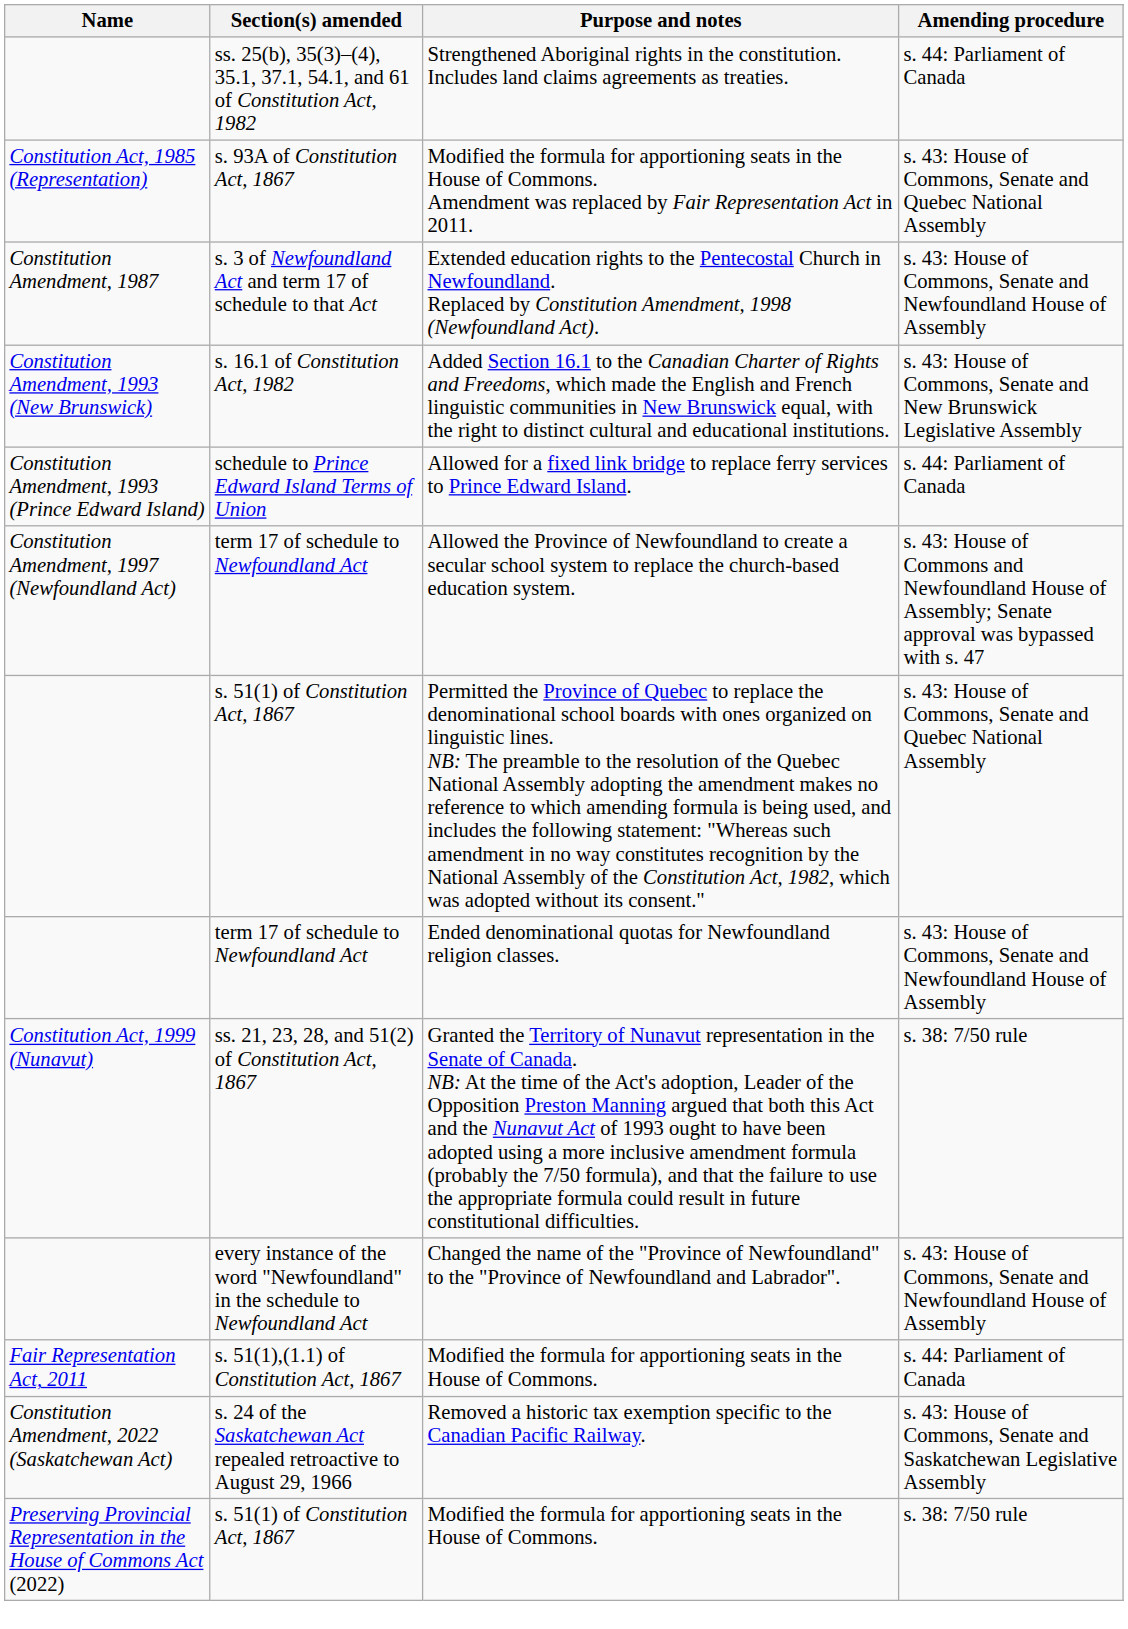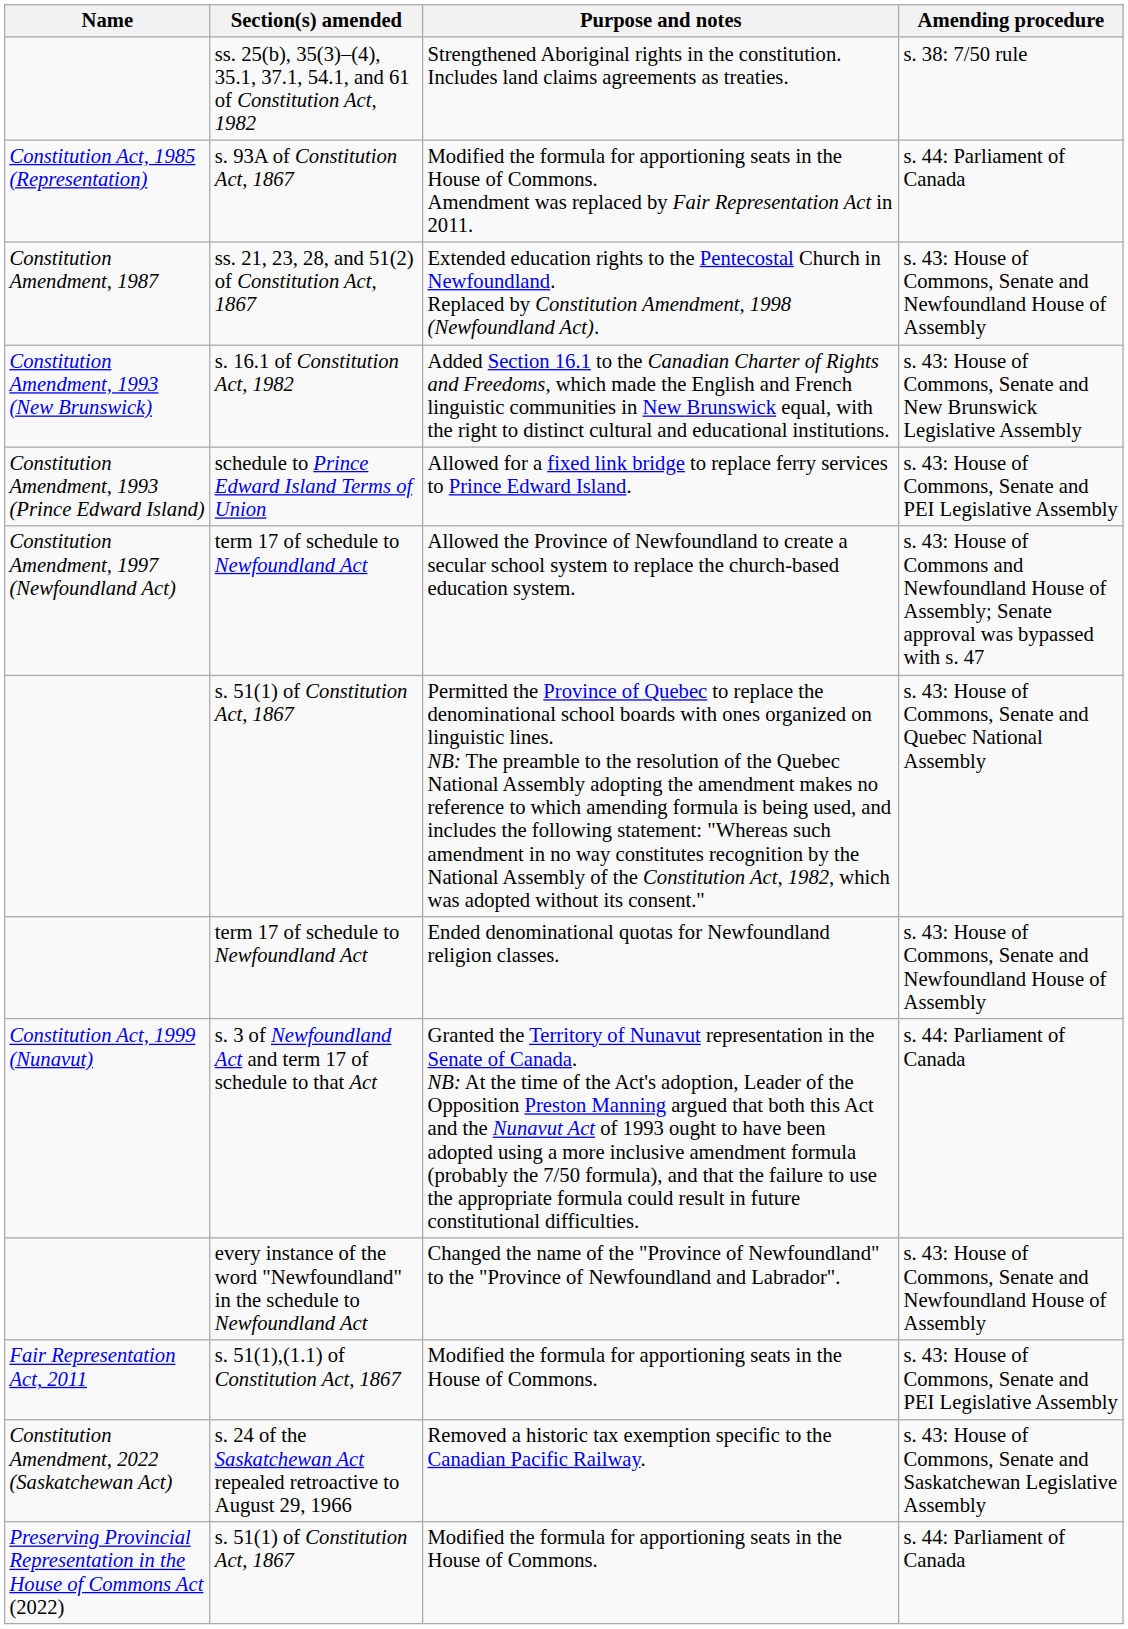(984, 65) s. 44: Parliament of Canada -> (965, 53) s. 38: 7/50 rule
(996, 190) s. 43: House of Commons, Senate and Quebec National Assembly -> (984, 167) s. 44: Parliament of Canada
(303, 281) s. 3 of Newfoundland Act and term 17 of schedule to that Act -> (314, 281) ss. 21, 23, 28, and 51(2) of Constitution Act, 1867
(984, 474) s. 44: Parliament of Canada -> (1011, 486) s. 43: House of Commons, Senate and PEI Legislative Assembly
(314, 1058) ss. 21, 23, 28, and 51(2) of Constitution Act, 1867 -> (303, 1058) s. 3 of Newfoundland Act and term 17 of schedule to that Act
(965, 1035) s. 38: 7/50 rule -> (984, 1046) s. 44: Parliament of Canada
(984, 1367) s. 44: Parliament of Canada -> (1011, 1379) s. 43: House of Commons, Senate and PEI Legislative Assembly
(965, 1514) s. 38: 7/50 rule -> (984, 1549) s. 44: Parliament of Canada
